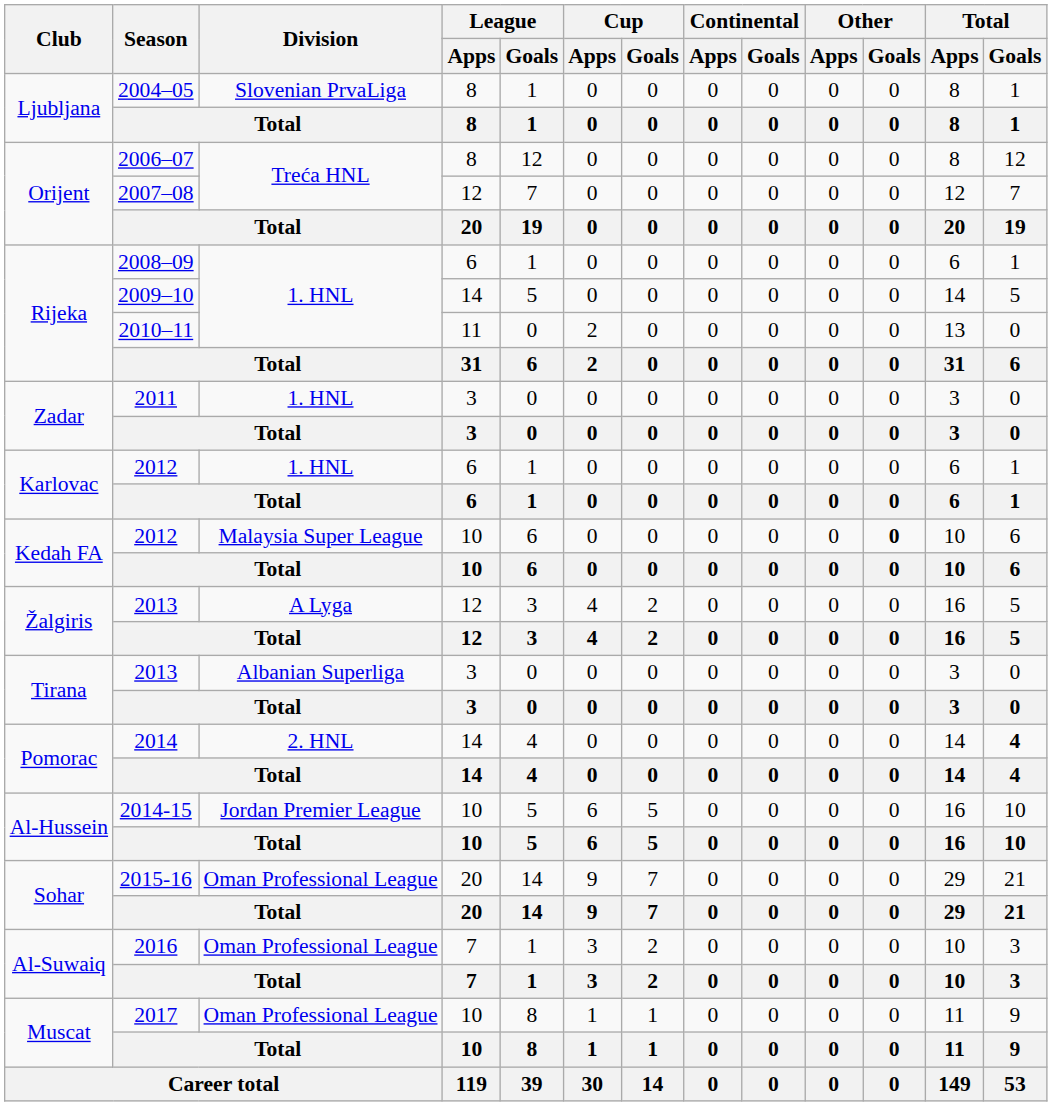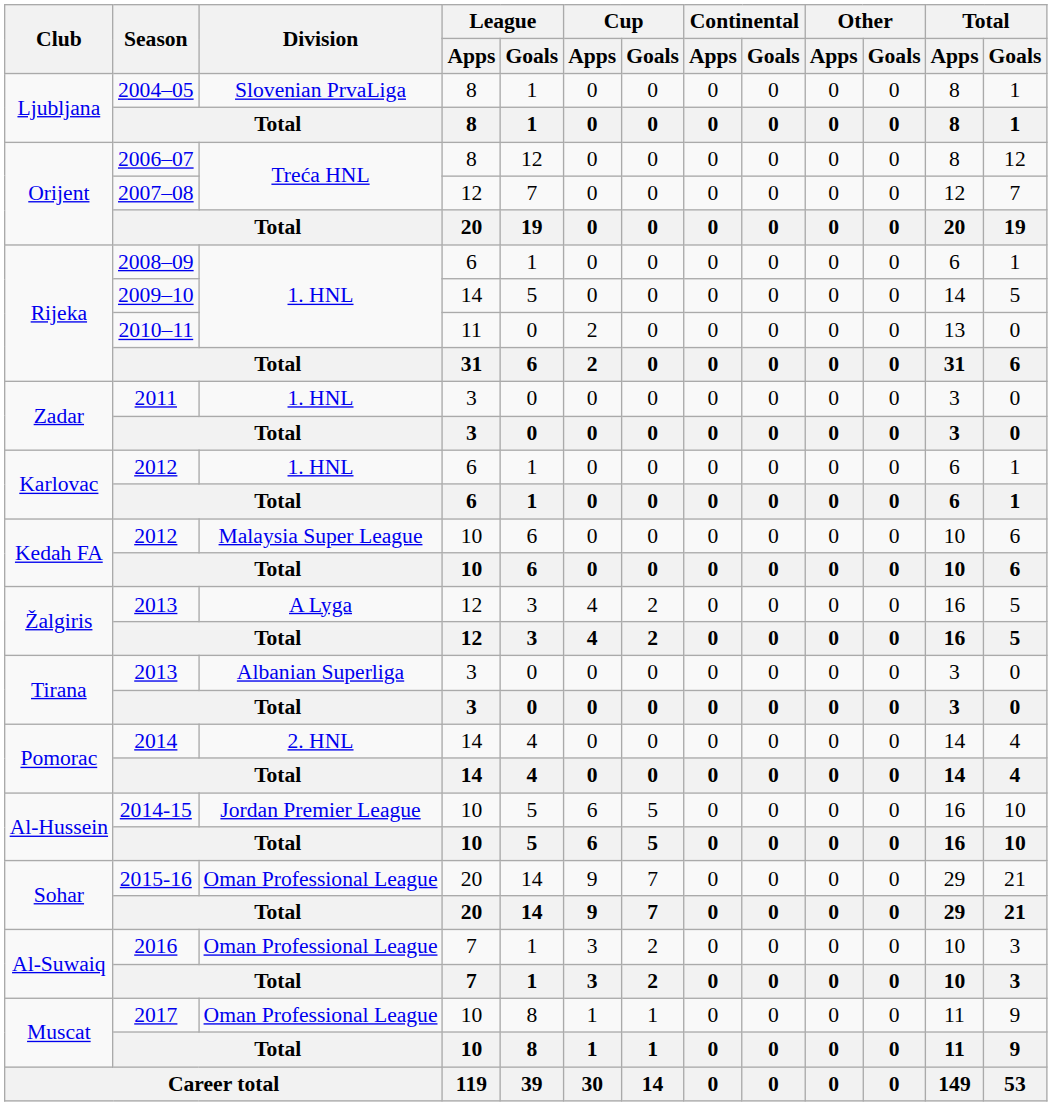(894, 535) bold -> (894, 535) normal
(1015, 741) bold -> (1015, 741) normal
